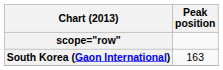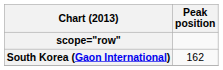(195, 57) 163 -> (195, 57) 162
